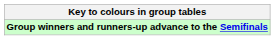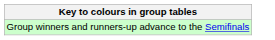(137, 27) bold -> (128, 27) normal
